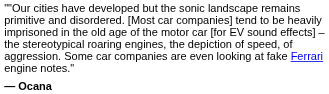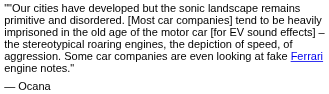(28, 87) bold -> (27, 87) normal
